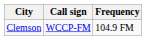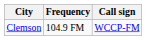columns swapped: (68, 12) <-> (117, 12)
